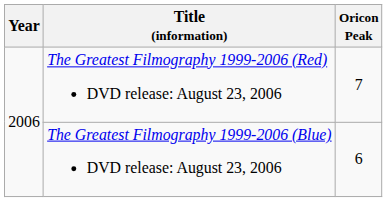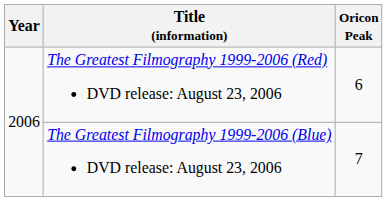(359, 84) 7 -> (359, 84) 6
(359, 159) 6 -> (359, 159) 7
